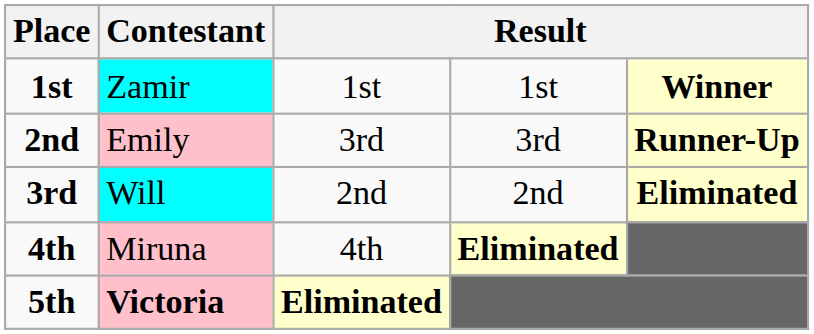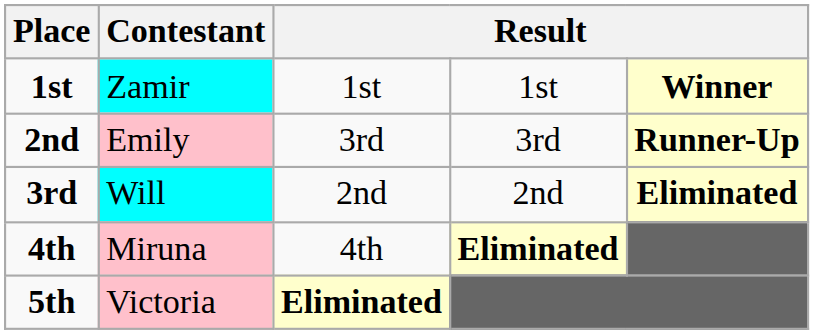(165, 301) bold -> (161, 301) normal
